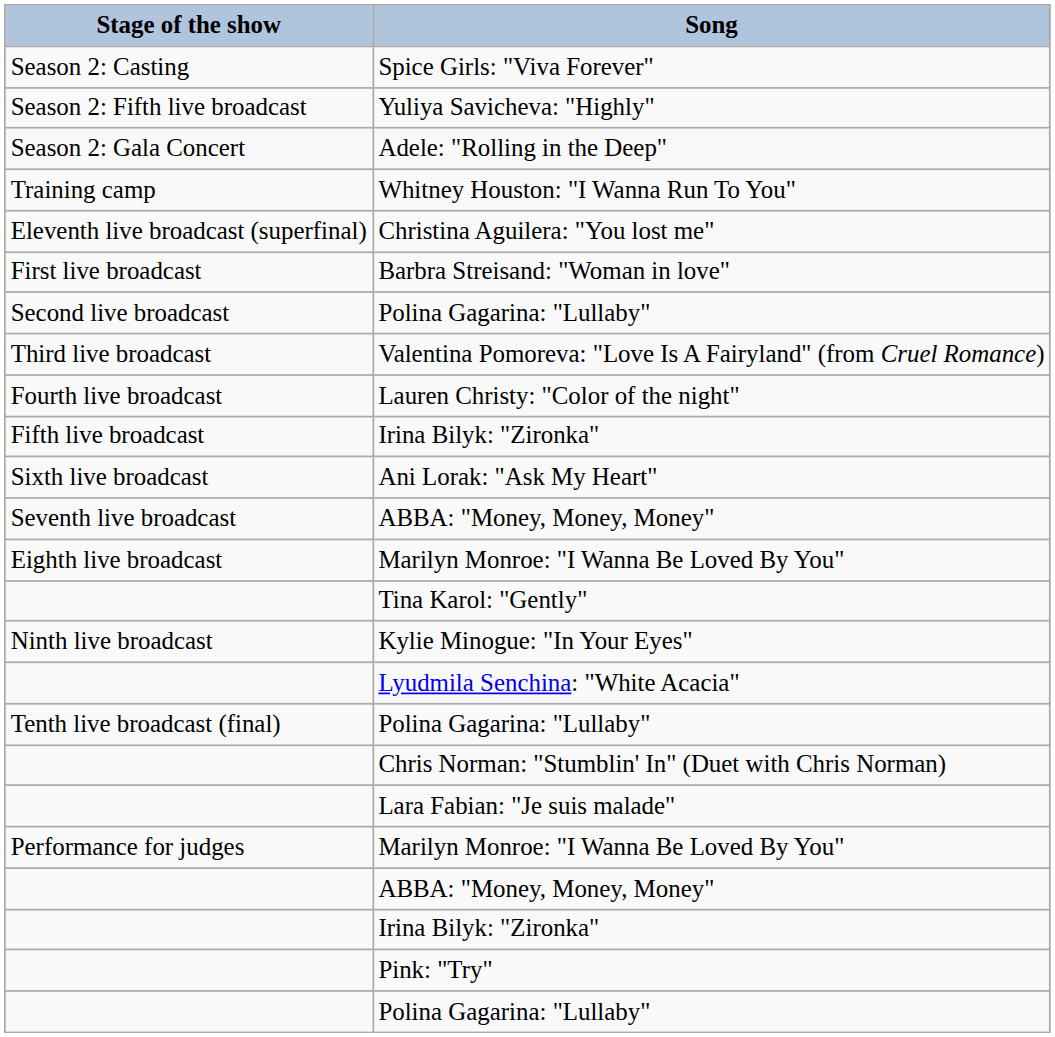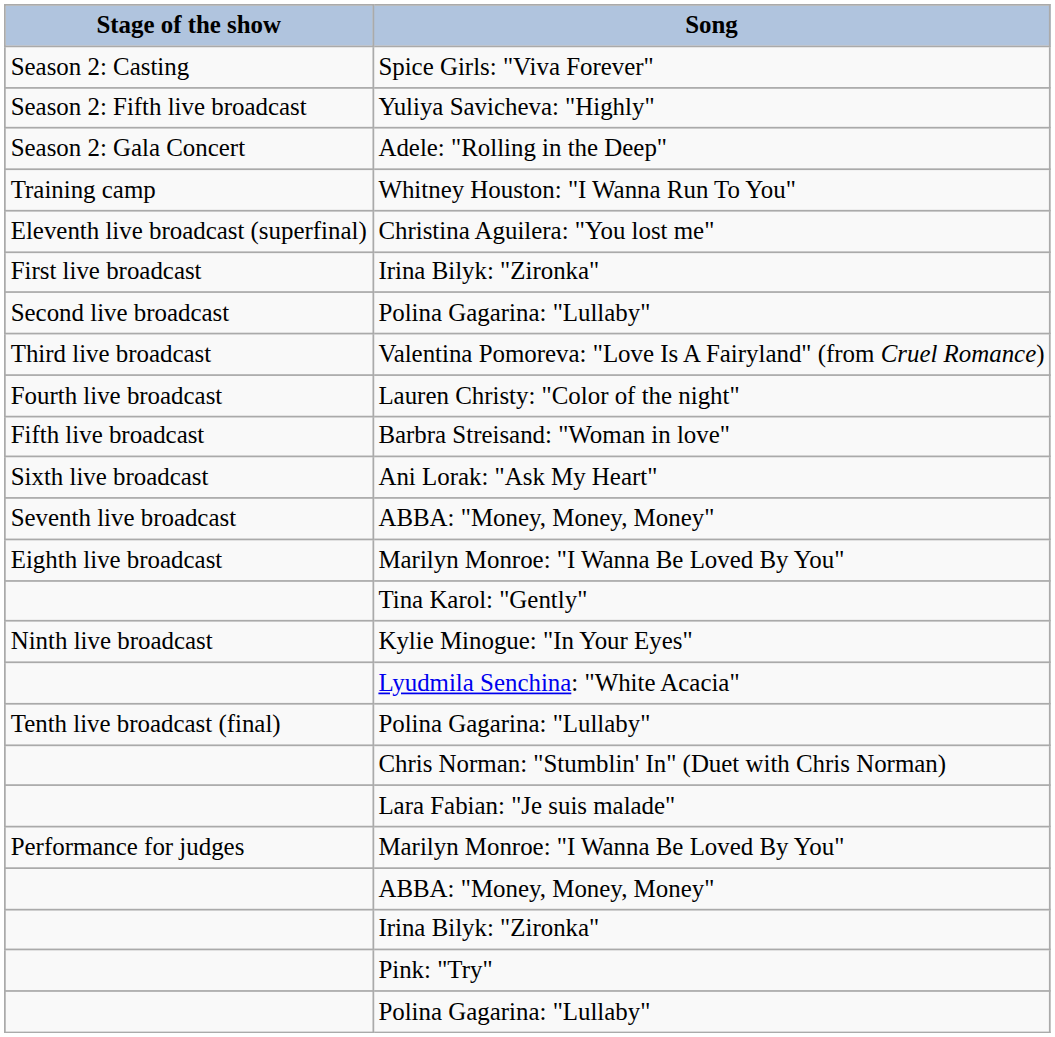(554, 271) Barbra Streisand: "Woman in love" -> (489, 271) Irina Bilyk: "Zironka"
(489, 436) Irina Bilyk: "Zironka" -> (554, 436) Barbra Streisand: "Woman in love"
